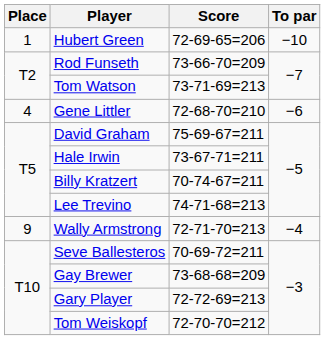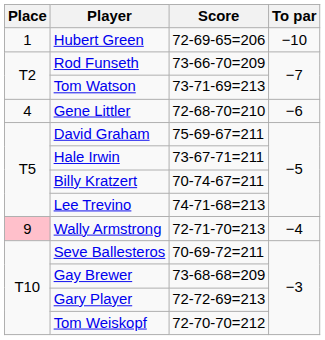(27, 228) no background -> (27, 228) pink background
